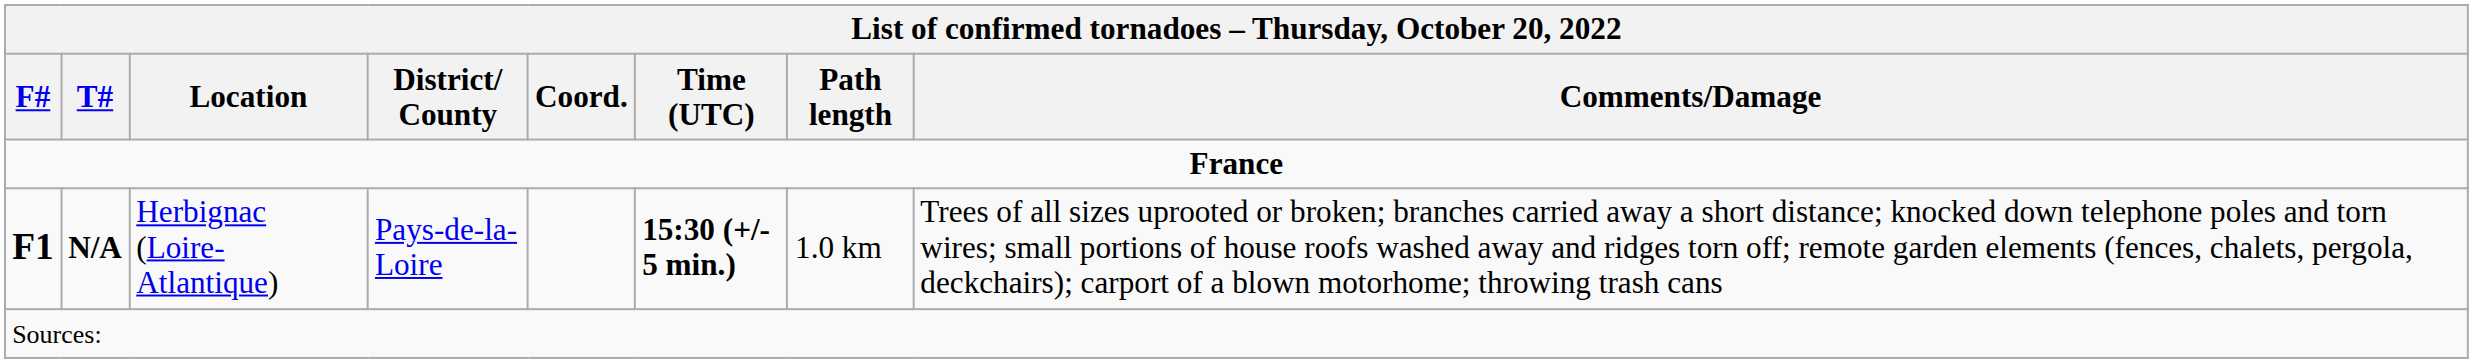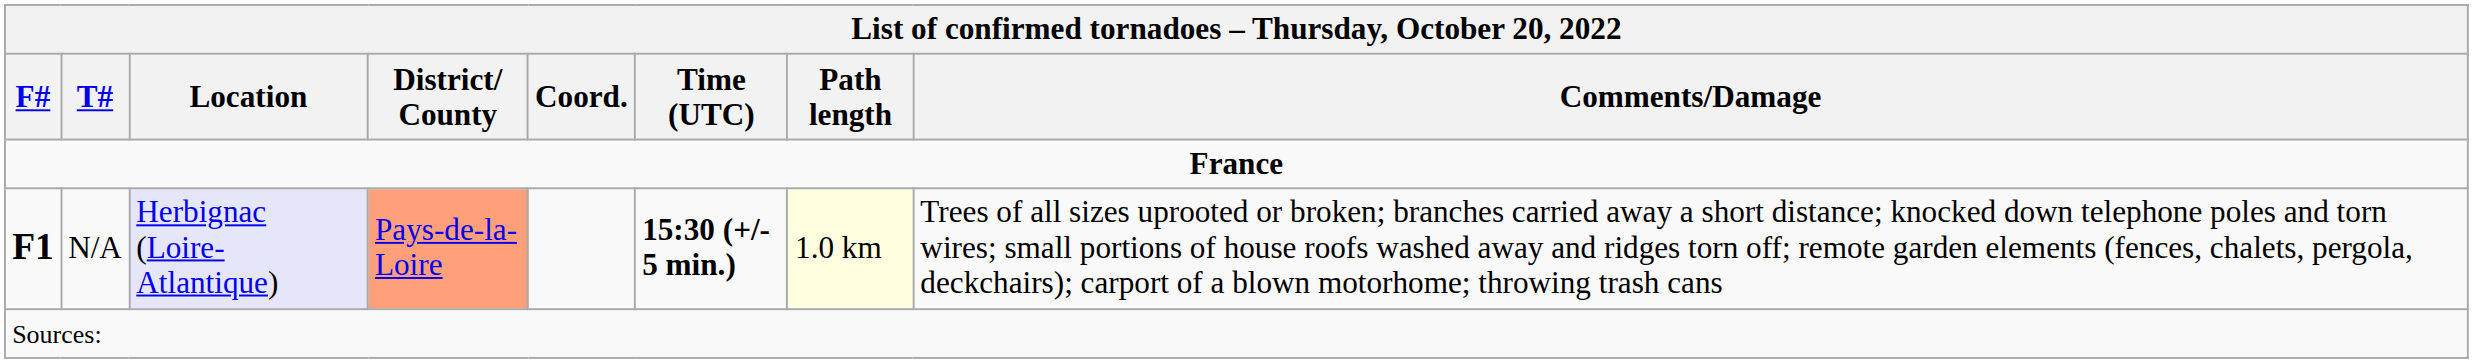(95, 247) bold -> (95, 247) normal
(207, 247) no background -> (207, 247) lavender background
(446, 247) no background -> (446, 247) lightsalmon background
(838, 247) no background -> (838, 247) lightyellow background
